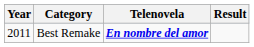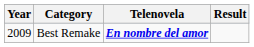(19, 33) 2011 -> (19, 33) 2009
